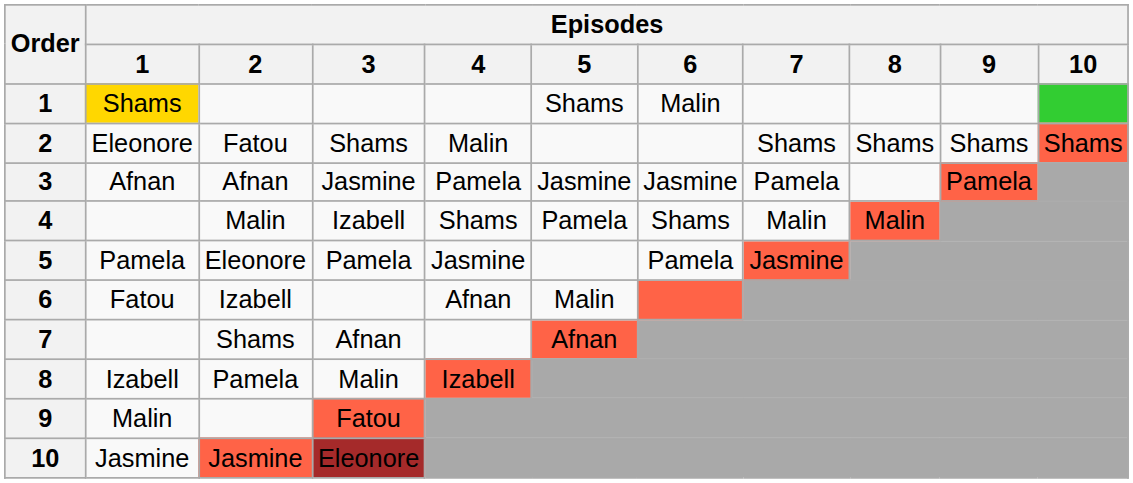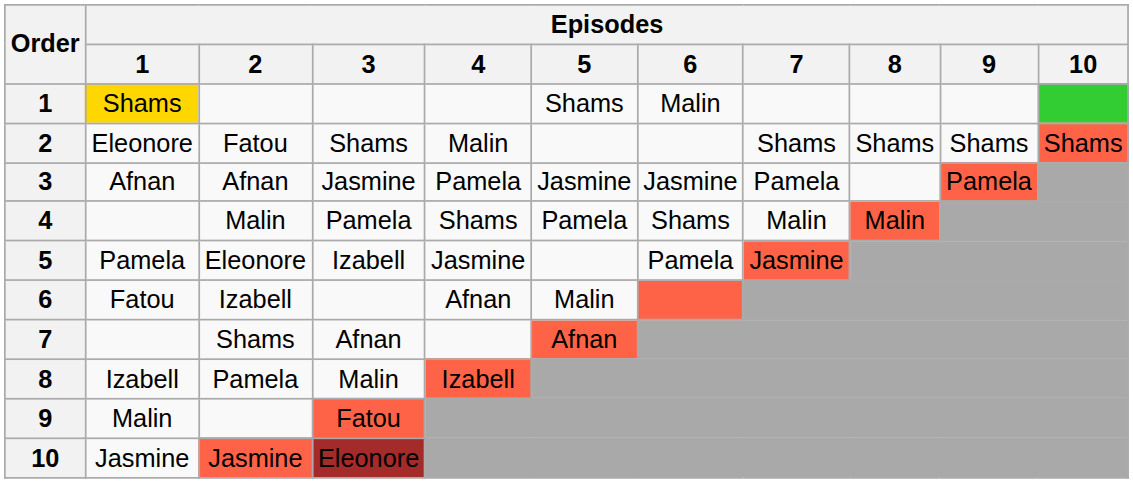(369, 221) Izabell -> (369, 221) Pamela
(369, 260) Pamela -> (369, 260) Izabell
